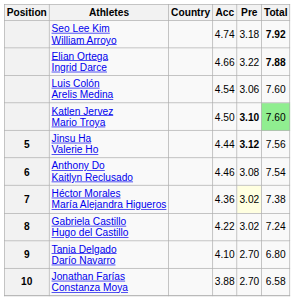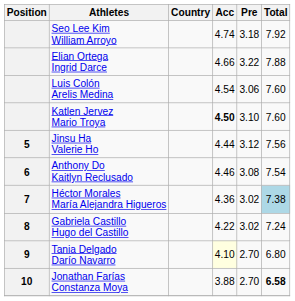(276, 34) bold -> (276, 34) normal
(276, 62) bold -> (276, 62) normal
(225, 117) normal -> (225, 117) bold
(249, 117) bold -> (249, 117) normal
(276, 117) lightgreen background -> (276, 117) no background
(249, 144) bold -> (249, 144) normal
(249, 199) lightyellow background -> (249, 199) no background
(276, 199) no background -> (276, 199) lightblue background
(225, 254) no background -> (225, 254) lightyellow background
(276, 282) normal -> (276, 282) bold
